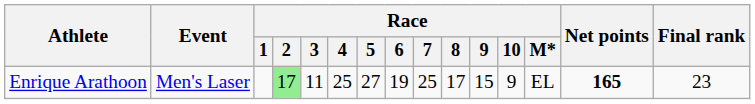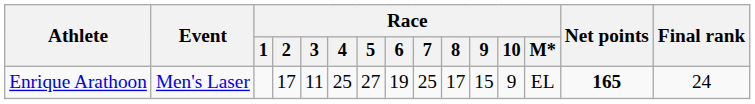(286, 82) lightgreen background -> (286, 82) no background
(702, 82) 23 -> (702, 82) 24
